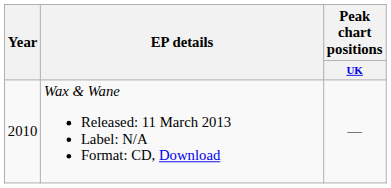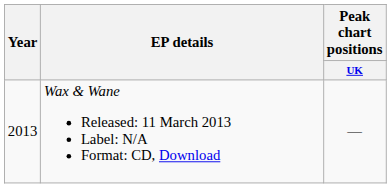(23, 131) 2010 -> (23, 131) 2013
